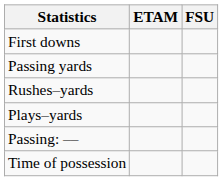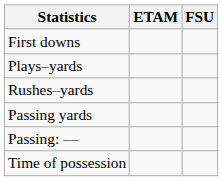rows swapped: (45, 114) <-> (50, 65)
